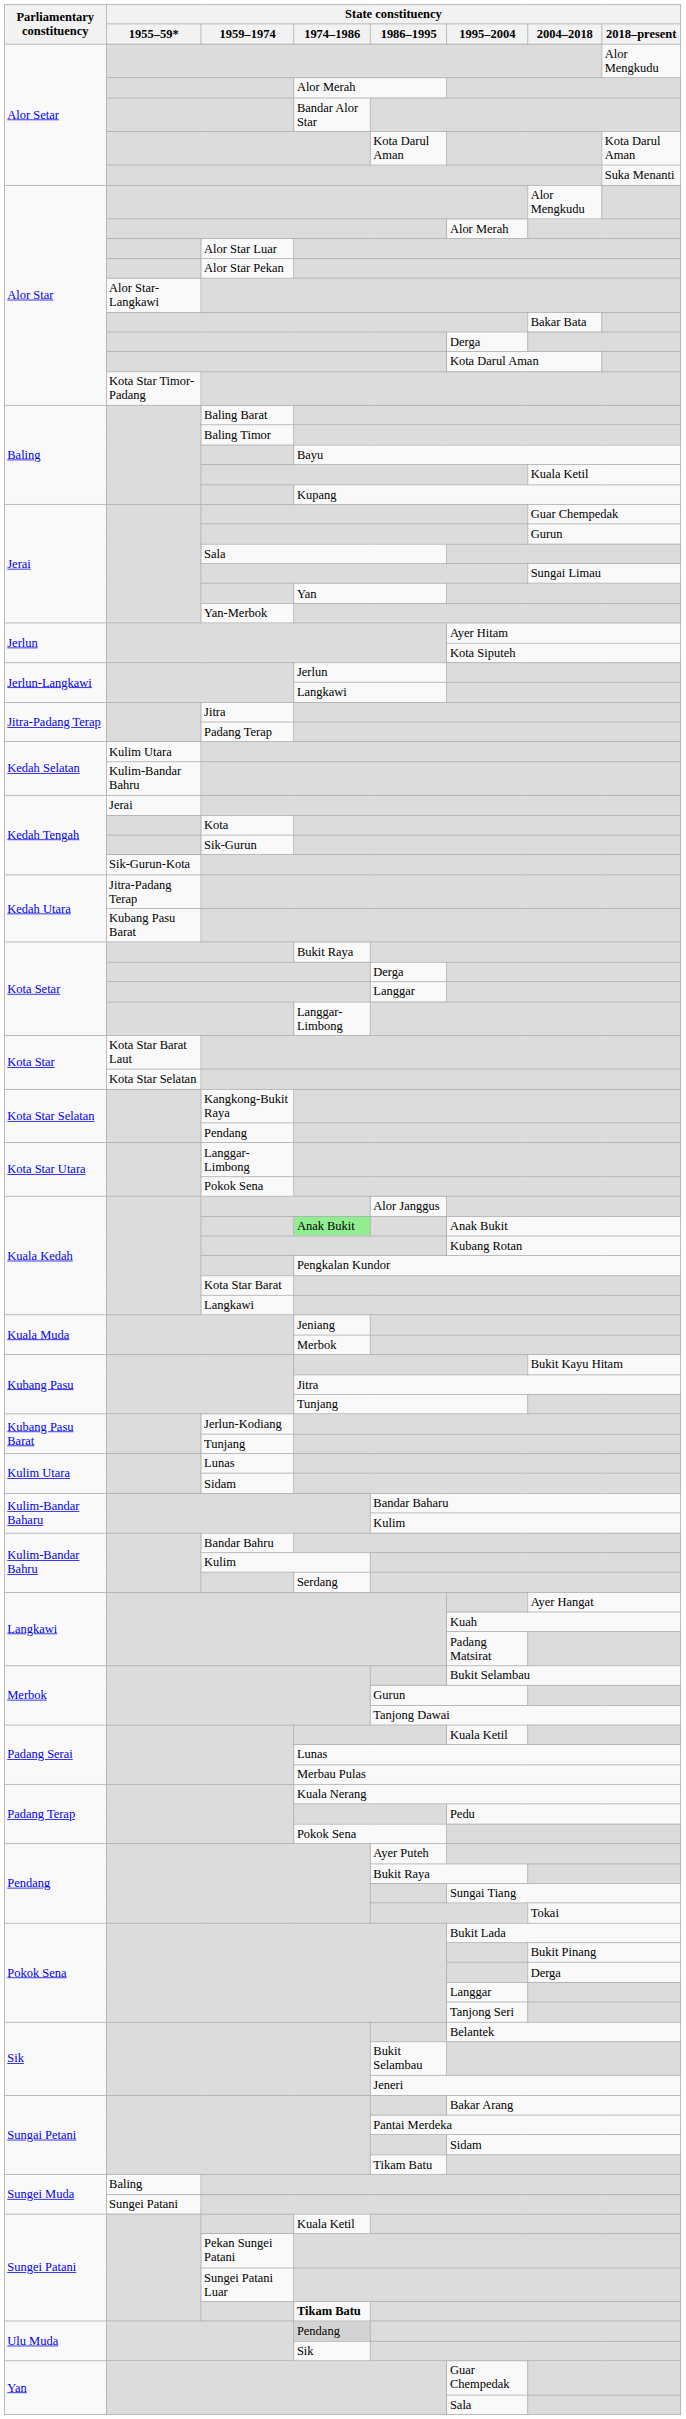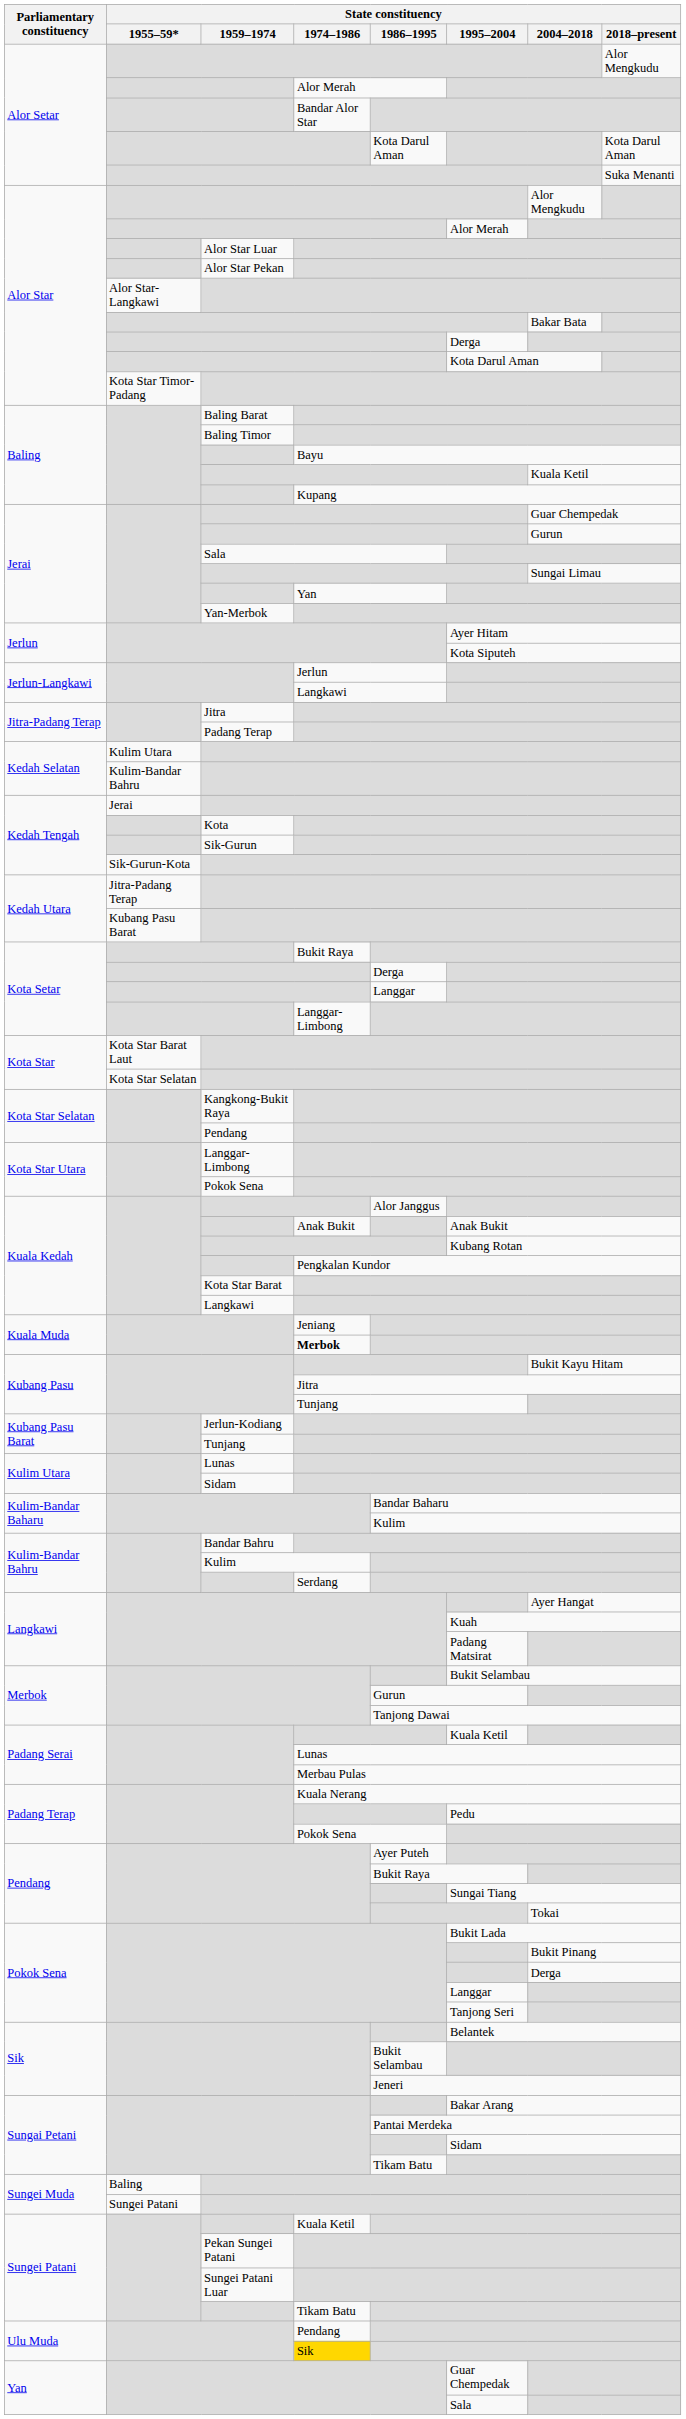(326, 1226) lightgreen background -> (326, 1226) no background
(317, 1344) normal -> (318, 1344) bold
(329, 2311) bold -> (326, 2311) normal
(318, 2331) lightgrey background -> (318, 2331) no background
(305, 2351) no background -> (305, 2351) gold background
